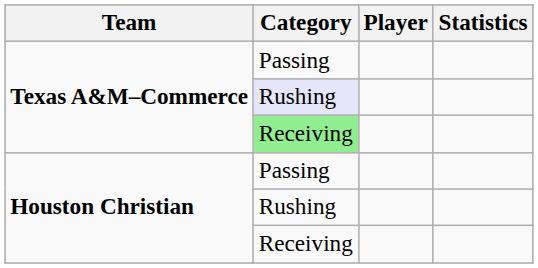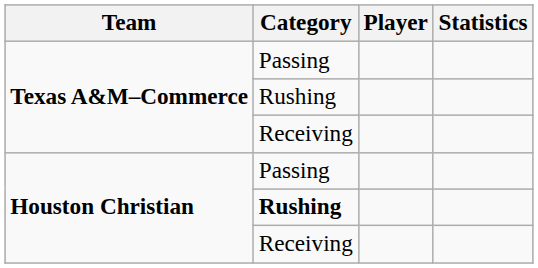(297, 96) lavender background -> (297, 96) no background
(306, 133) lightgreen background -> (306, 133) no background
(297, 207) normal -> (300, 207) bold
